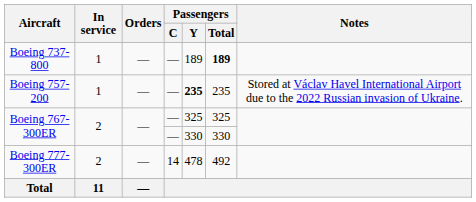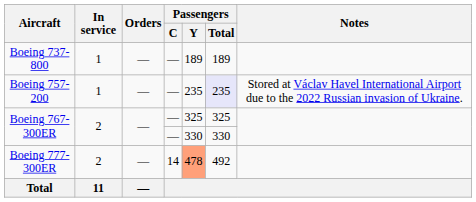(221, 58) bold -> (221, 58) normal
(194, 91) bold -> (194, 91) normal
(221, 91) no background -> (221, 91) lavender background
(194, 161) no background -> (194, 161) lightsalmon background
